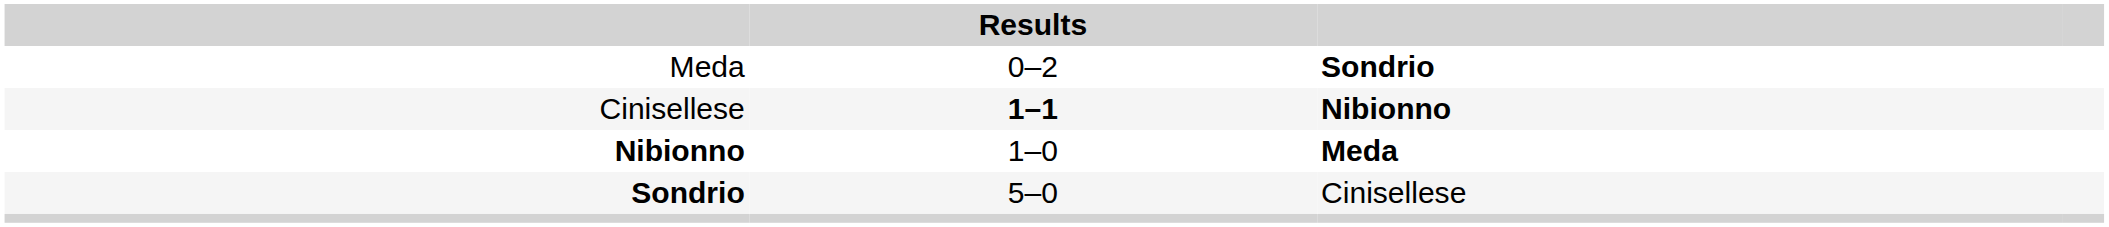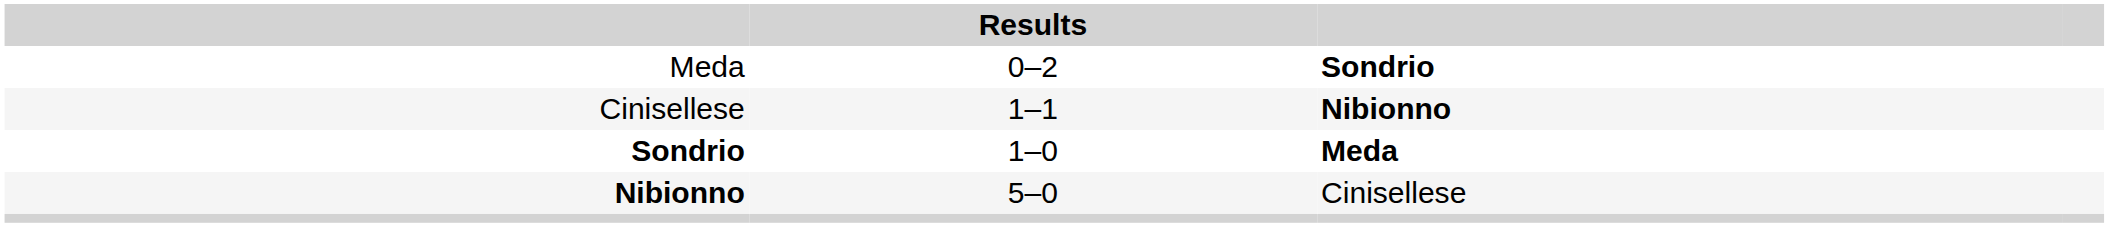(1033, 109) bold -> (1033, 109) normal
(680, 151) Nibionno -> (688, 151) Sondrio
(688, 193) Sondrio -> (680, 193) Nibionno
